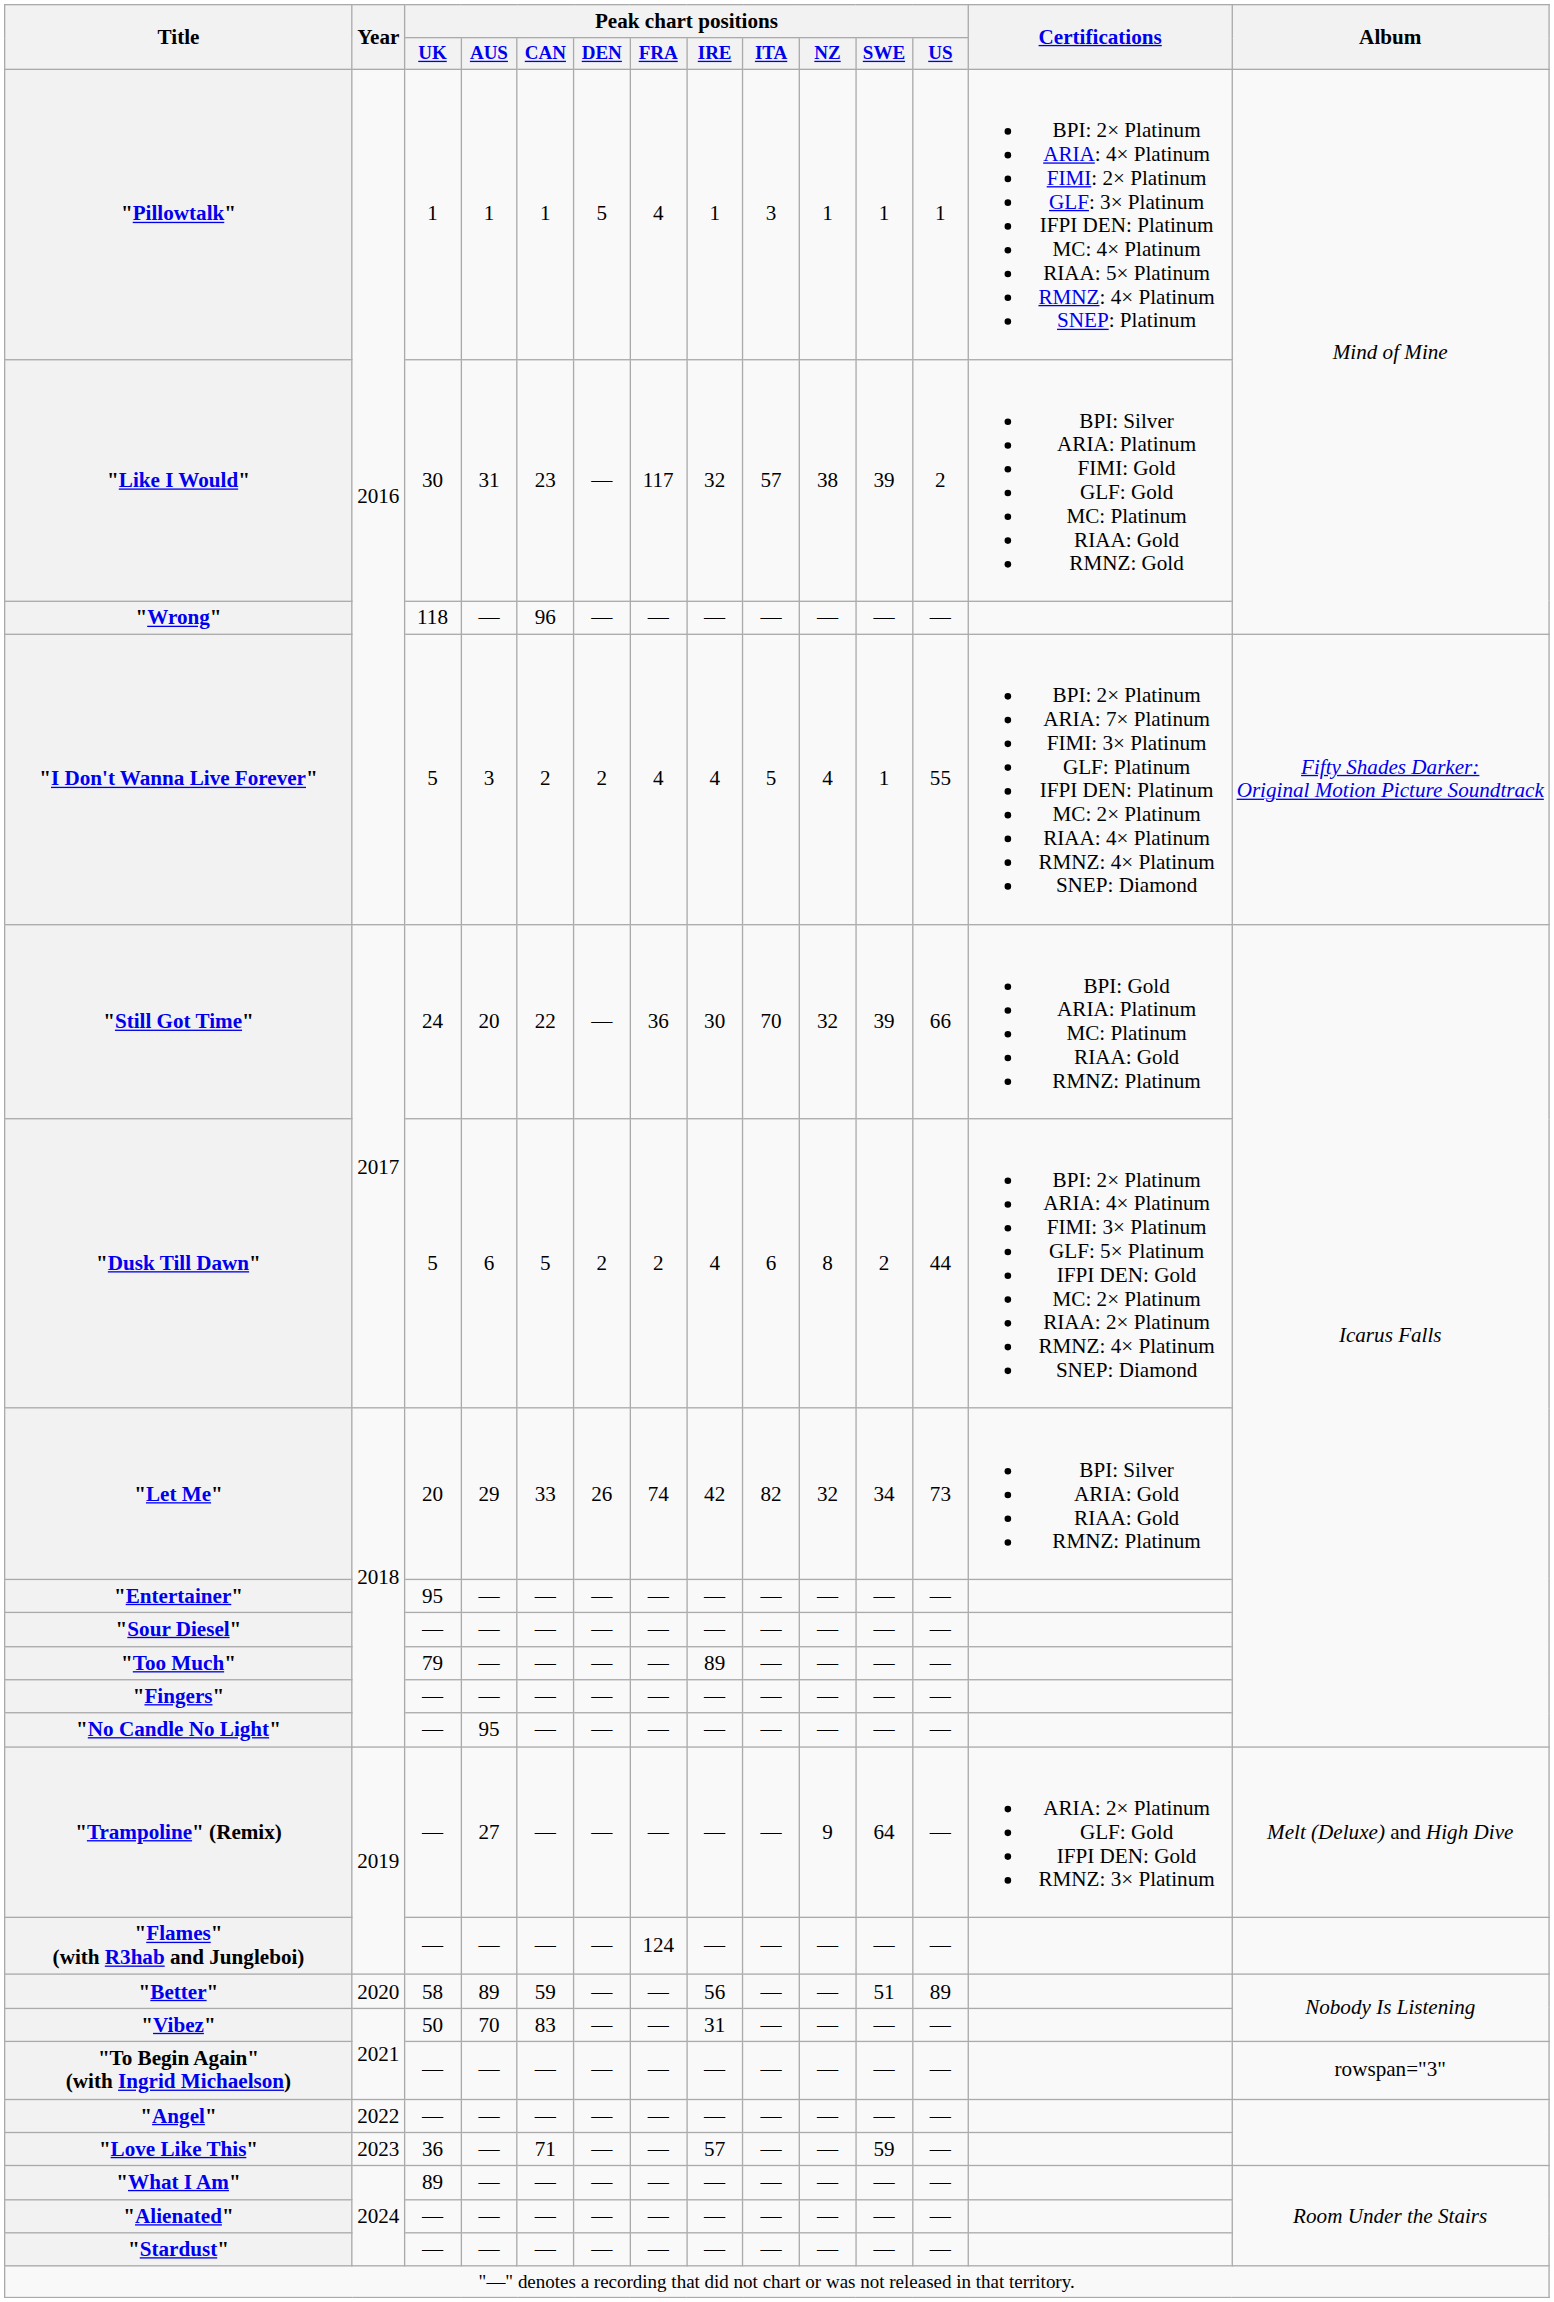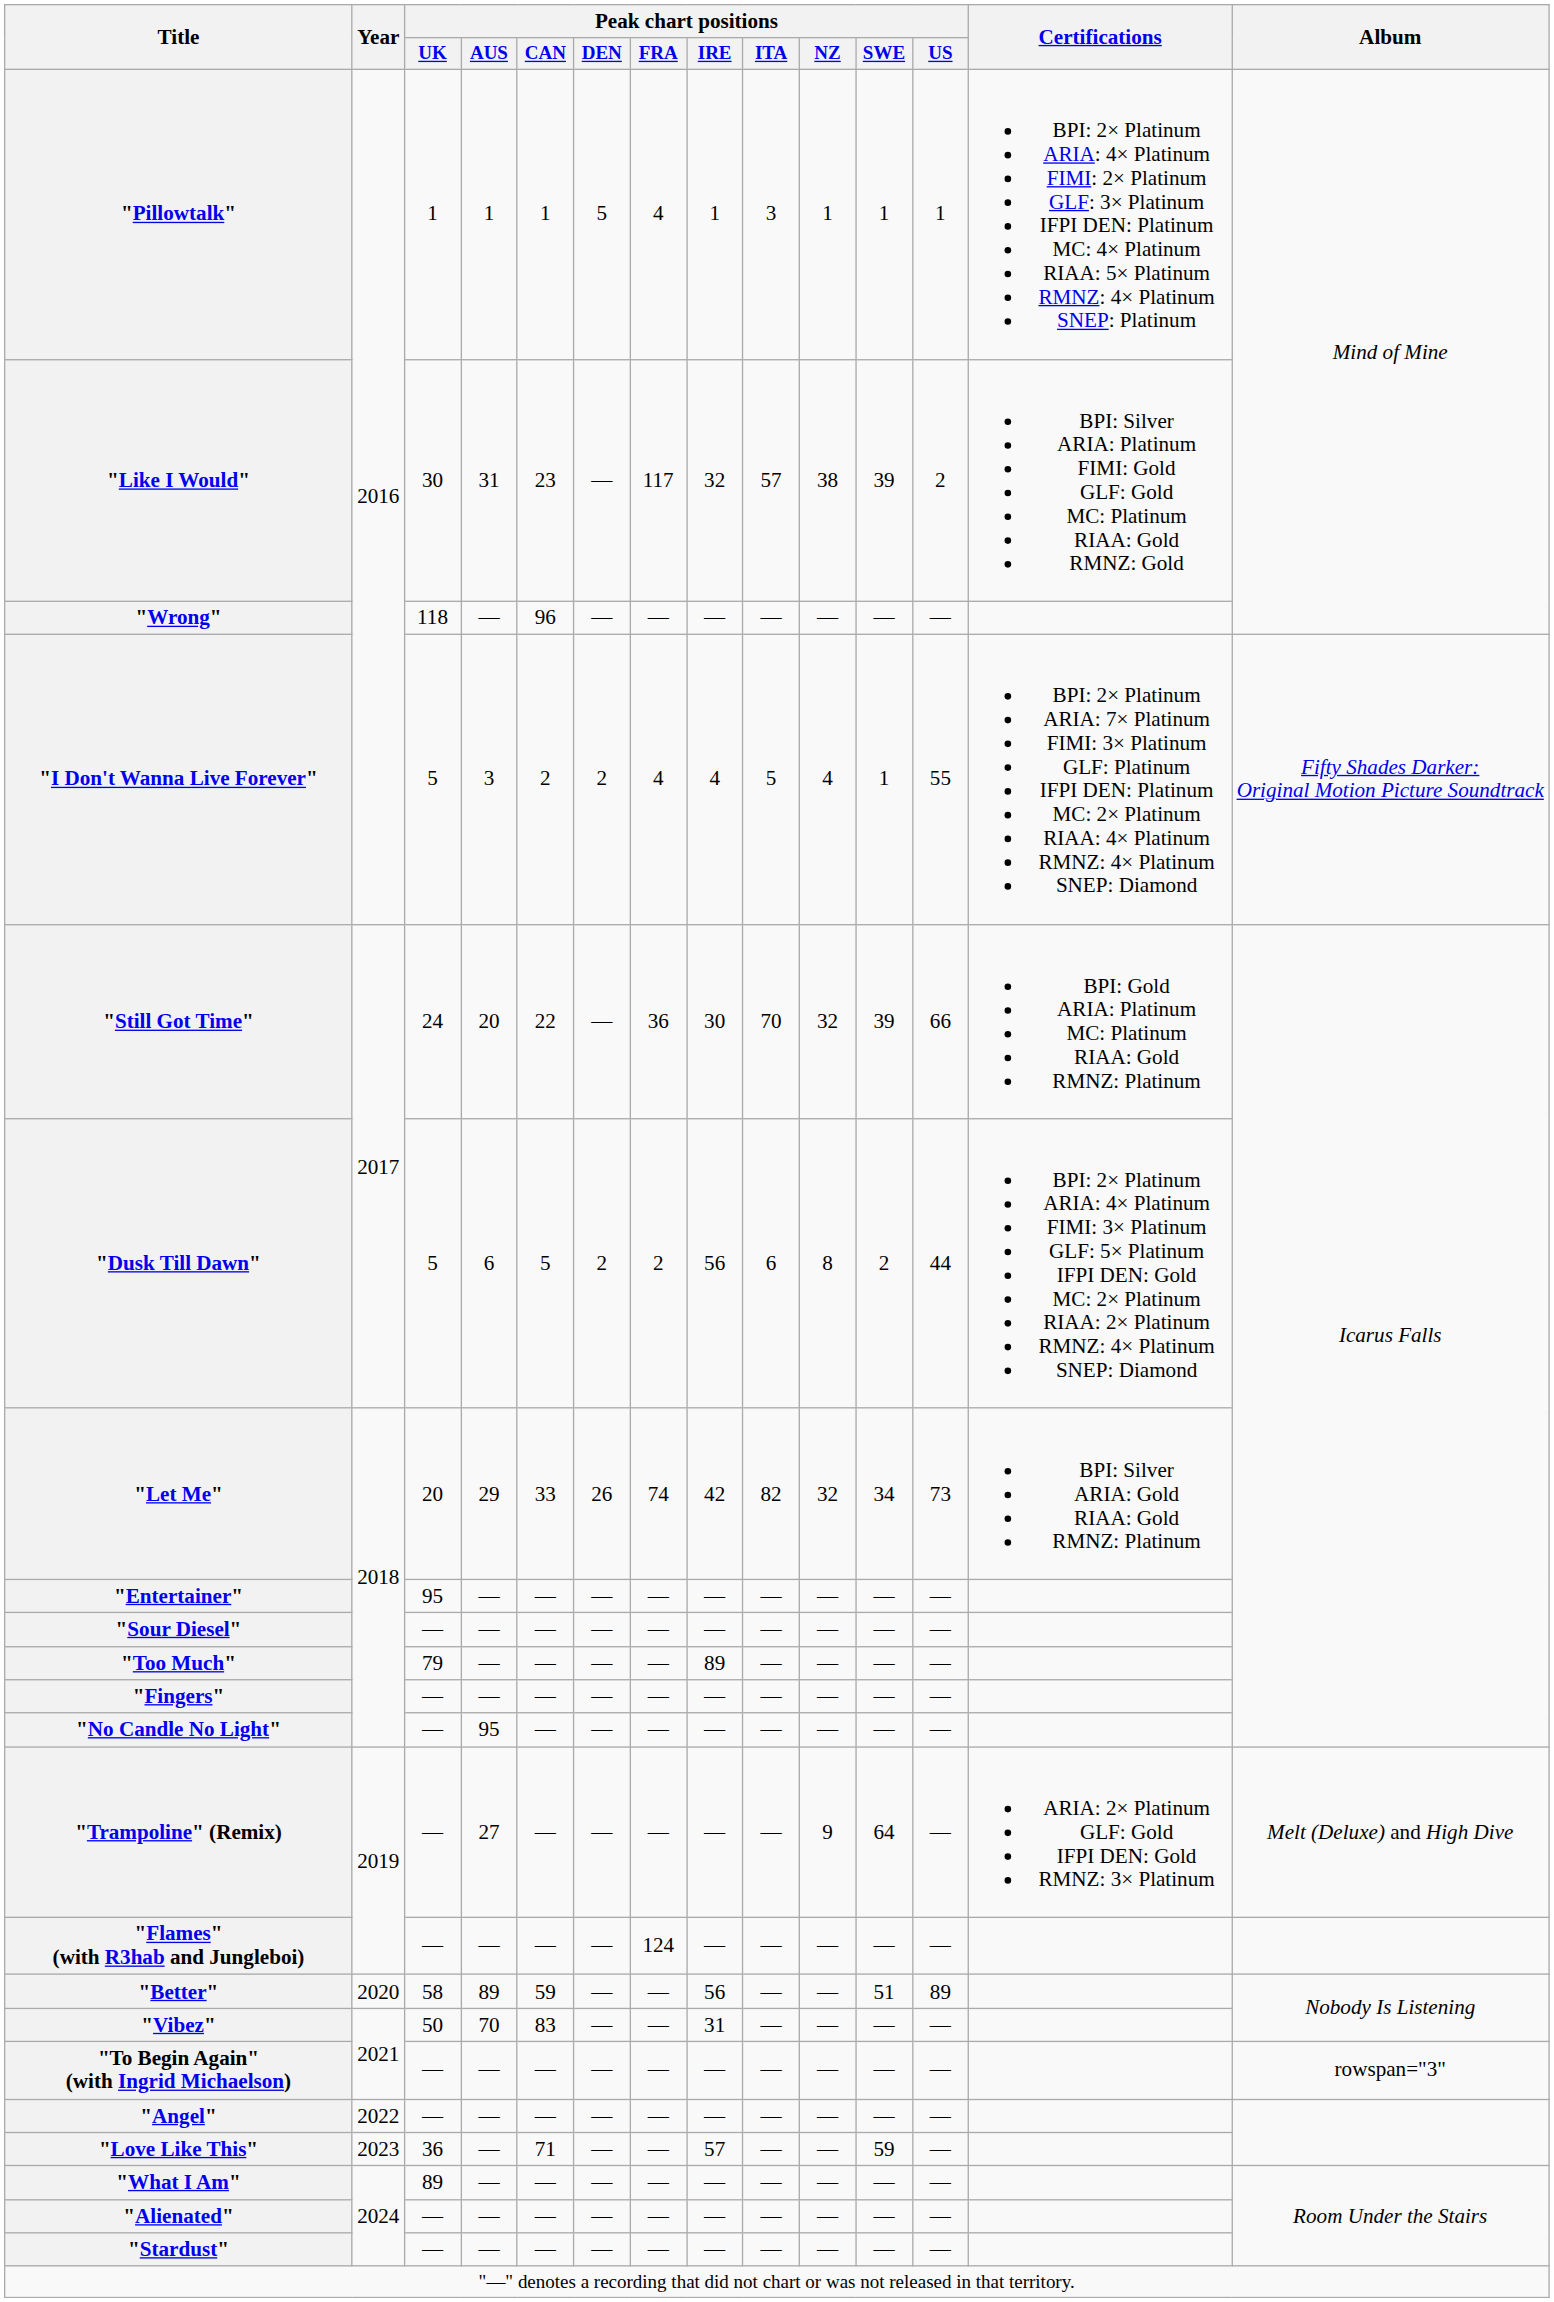(715, 1263) 4 -> (715, 1263) 56
